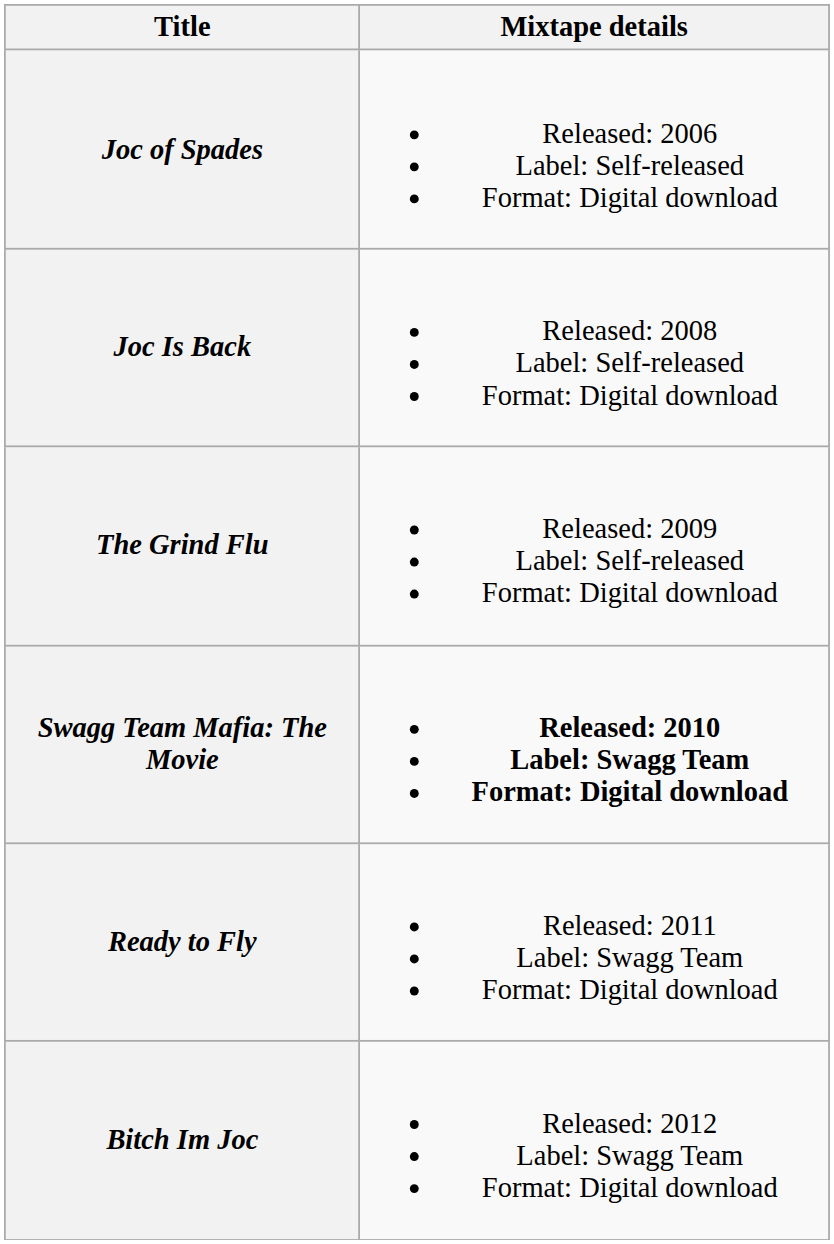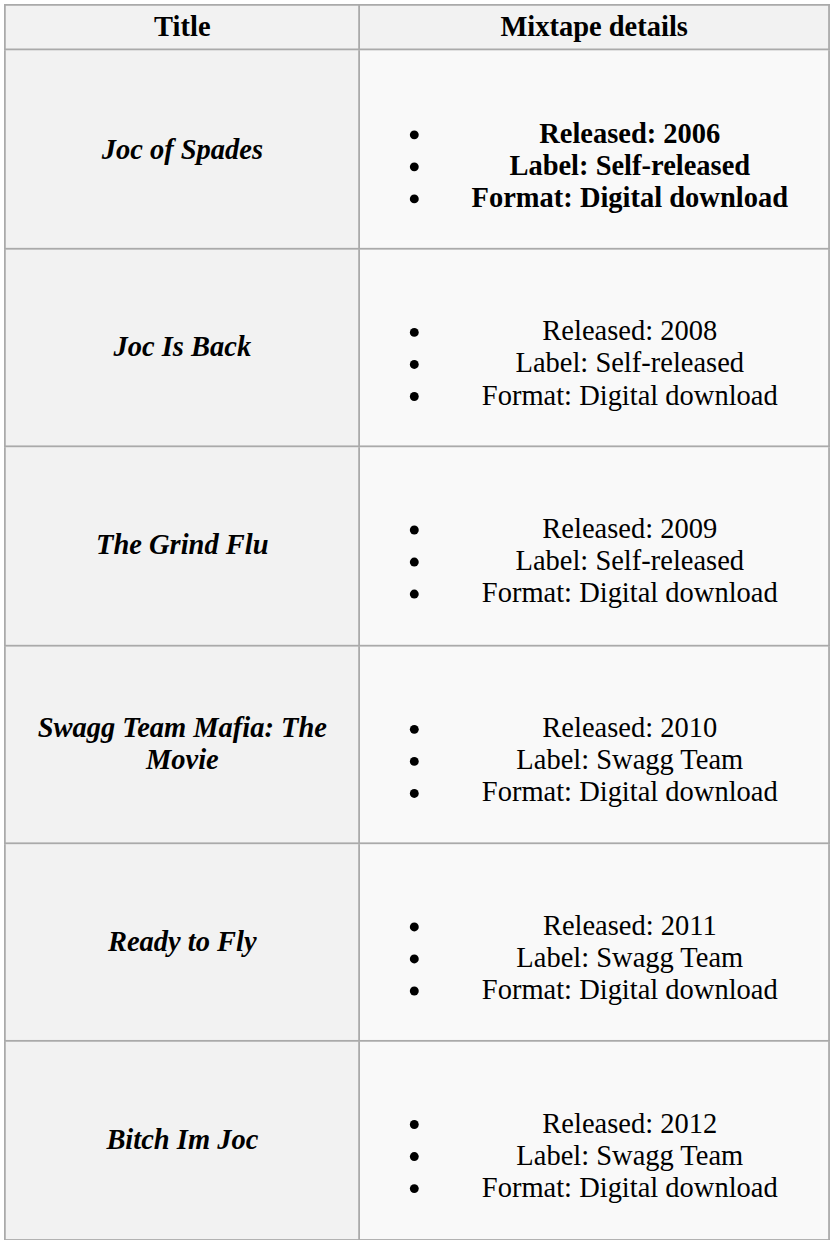(594, 165) normal -> (594, 165) bold
(594, 760) bold -> (594, 760) normal
